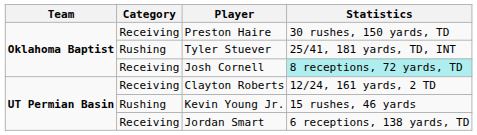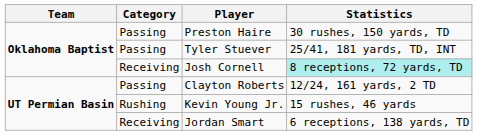(149, 31) Receiving -> (143, 31) Passing
(143, 49) Rushing -> (143, 49) Passing
(149, 86) Receiving -> (143, 86) Passing
